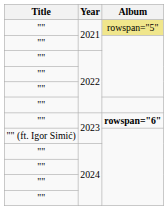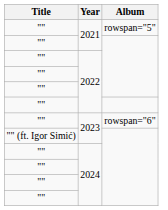(133, 27) khaki background -> (130, 27) no background
(133, 120) bold -> (130, 120) normal
